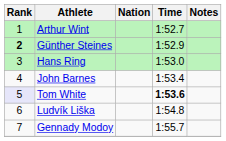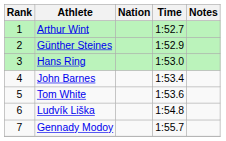(19, 45) bold -> (19, 45) normal
(19, 95) lavender background -> (19, 95) no background
(170, 95) bold -> (170, 95) normal
